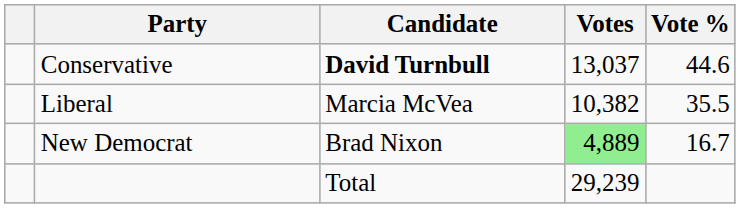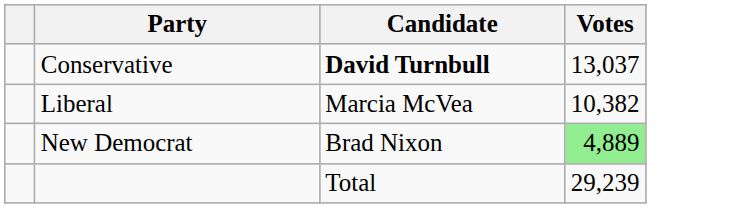- column: (690, 24)
